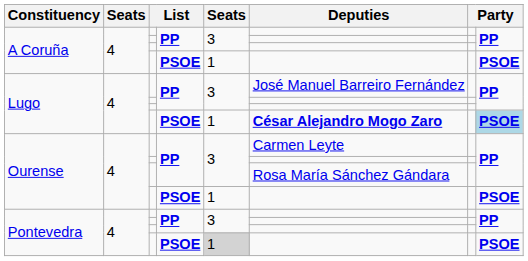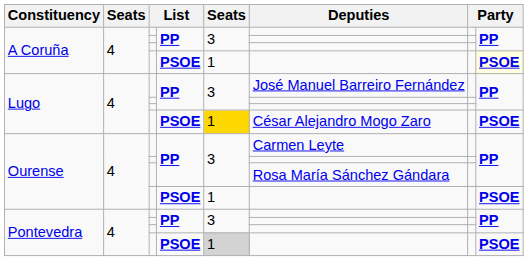(499, 62) no background -> (499, 62) lightyellow background
(211, 121) no background -> (211, 121) gold background
(347, 121) bold -> (342, 121) normal
(499, 121) lightblue background -> (499, 121) no background
